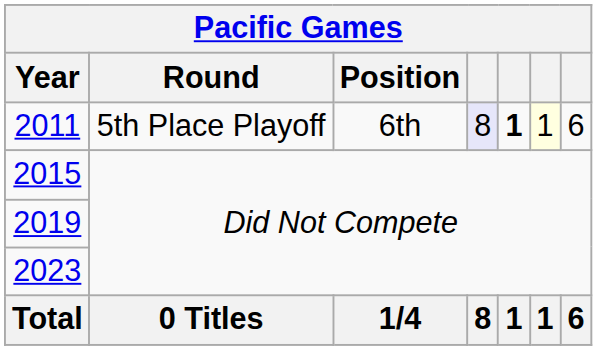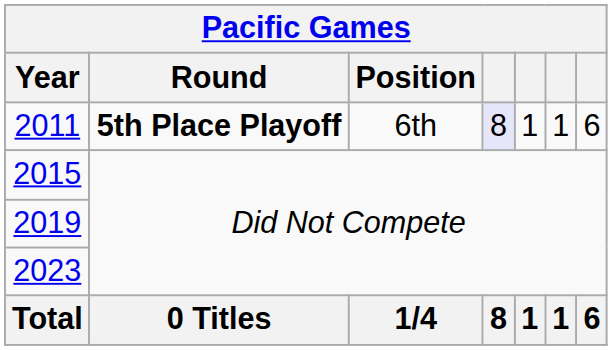(211, 125) normal -> (219, 125) bold
(514, 125) bold -> (530, 125) normal
(545, 125) lightyellow background -> (561, 125) no background
